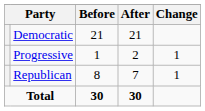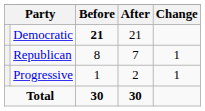(97, 34) normal -> (97, 34) bold
rows swapped: (42, 75) <-> (43, 55)
